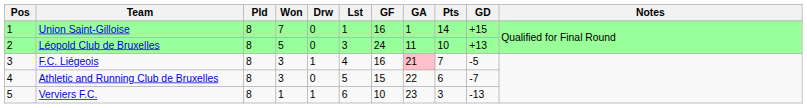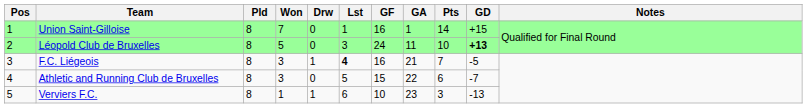(478, 46) normal -> (478, 46) bold
(345, 62) normal -> (345, 62) bold
(411, 62) pink background -> (411, 62) no background
